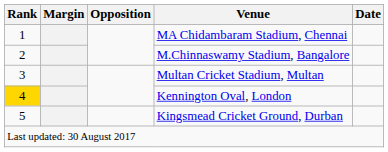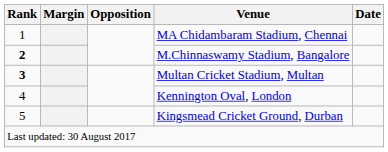(22, 55) normal -> (22, 55) bold
(22, 75) normal -> (22, 75) bold
(22, 95) gold background -> (22, 95) no background
